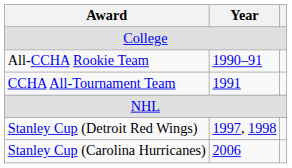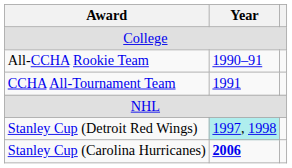(244, 128) no background -> (244, 128) paleturquoise background
(227, 151) normal -> (227, 151) bold
